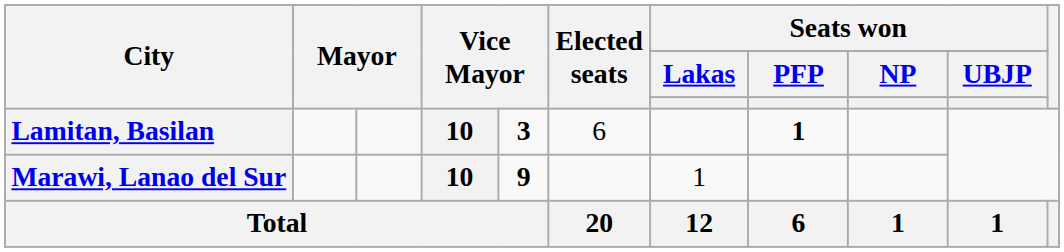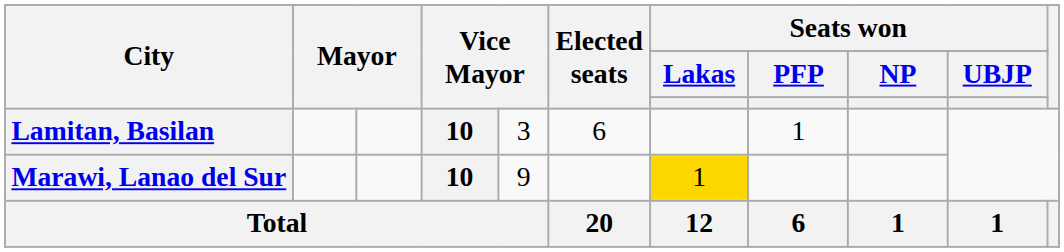(524, 131) bold -> (524, 131) normal
(799, 131) bold -> (799, 131) normal
(524, 177) bold -> (524, 177) normal
(699, 177) no background -> (699, 177) gold background
